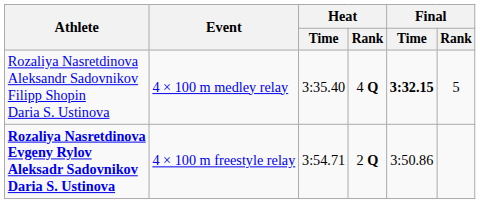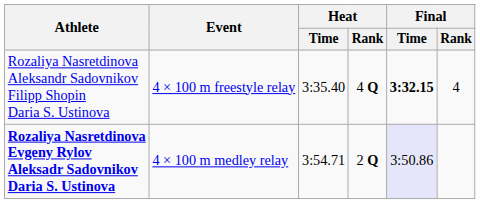(220, 87) 4 × 100 m medley relay -> (224, 87) 4 × 100 m freestyle relay
(456, 87) 5 -> (456, 87) 4
(224, 161) 4 × 100 m freestyle relay -> (220, 161) 4 × 100 m medley relay
(412, 161) no background -> (412, 161) lavender background
